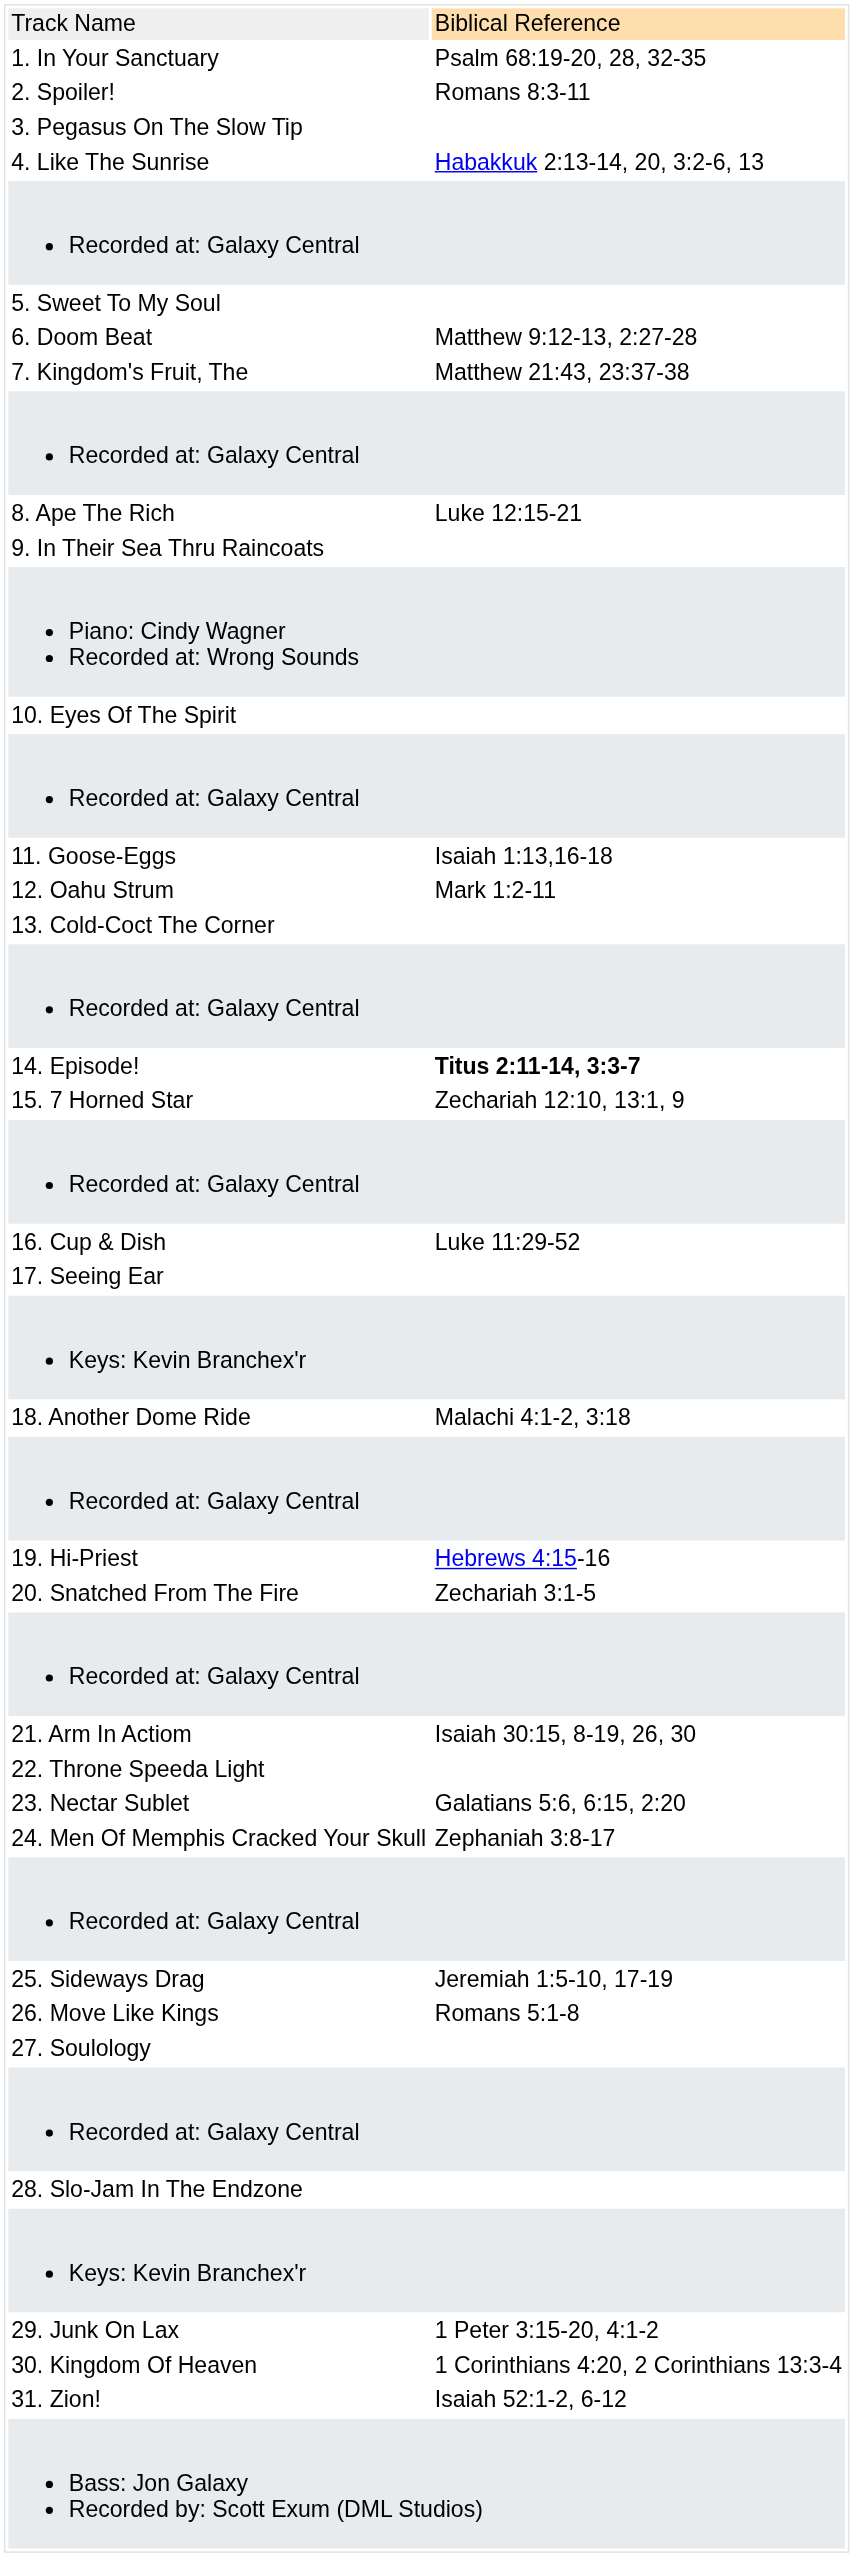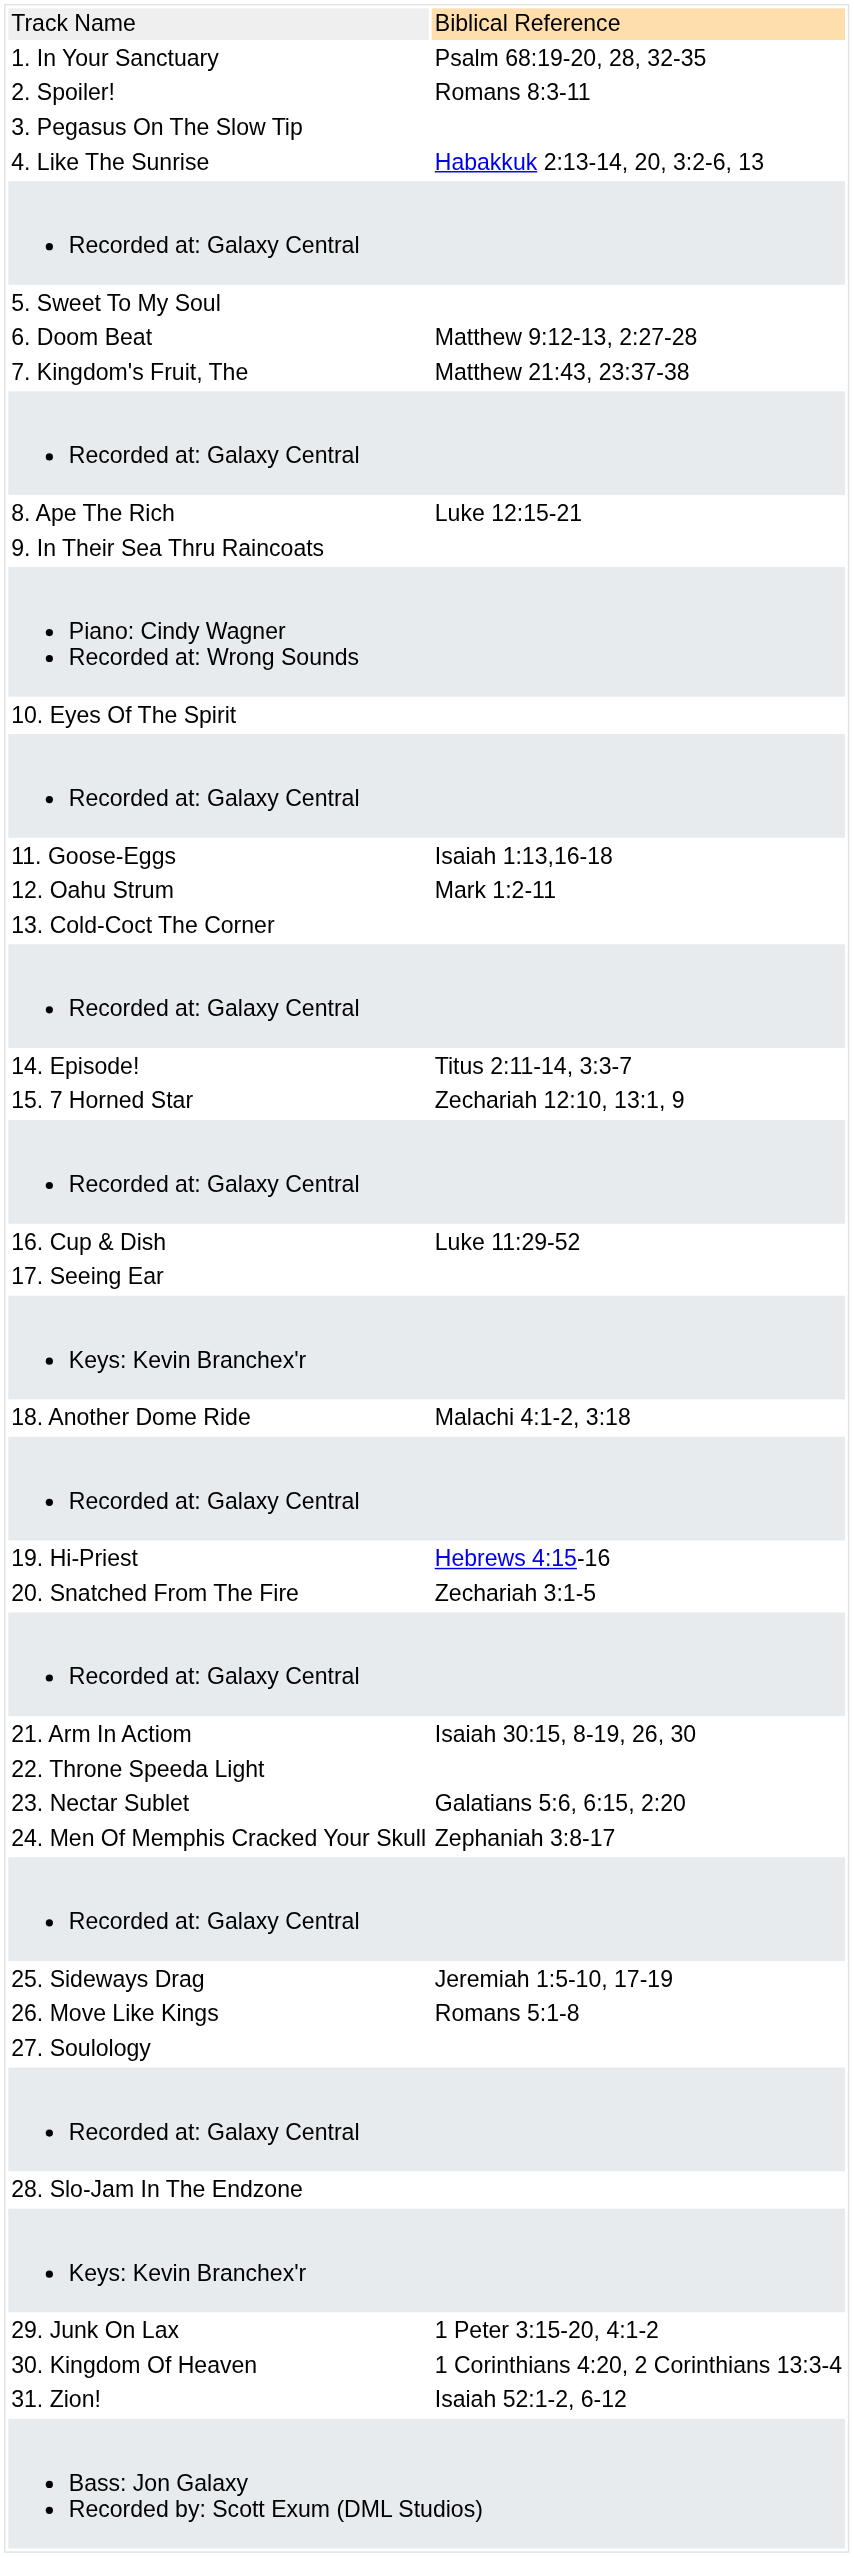(538, 1066) bold -> (533, 1066) normal
